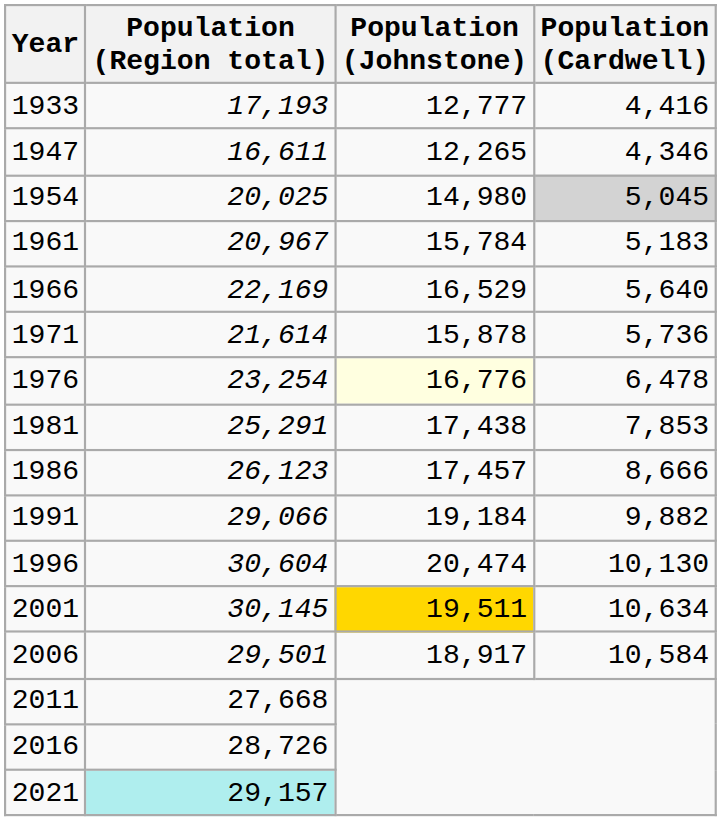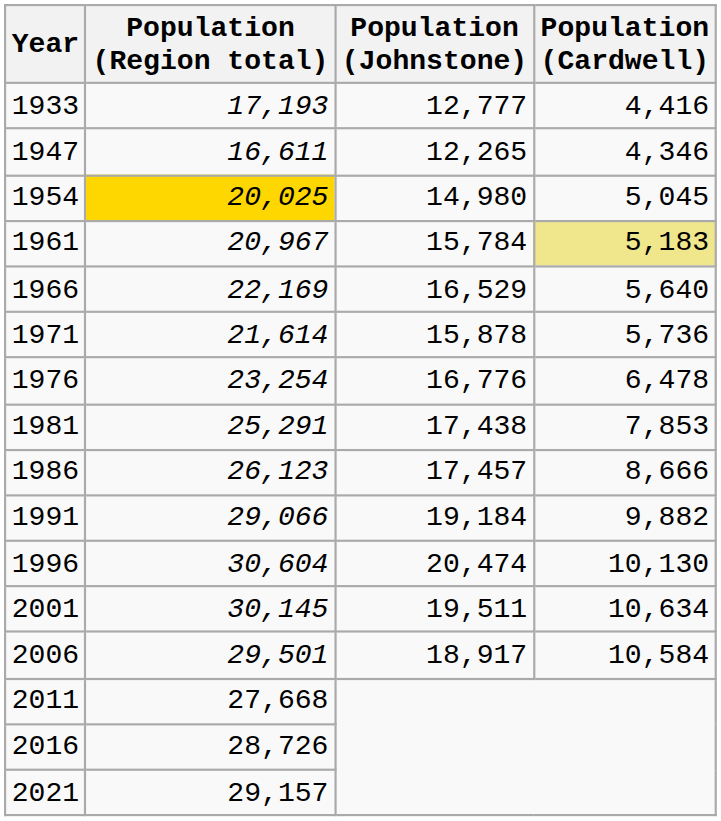(278, 198) no background -> (278, 198) gold background
(667, 198) lightgrey background -> (667, 198) no background
(667, 243) no background -> (667, 243) khaki background
(477, 381) lightyellow background -> (477, 381) no background
(477, 610) gold background -> (477, 610) no background
(278, 793) paleturquoise background -> (278, 793) no background
